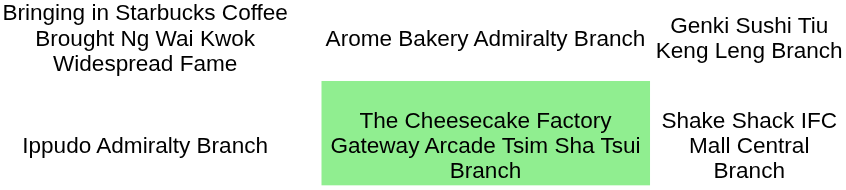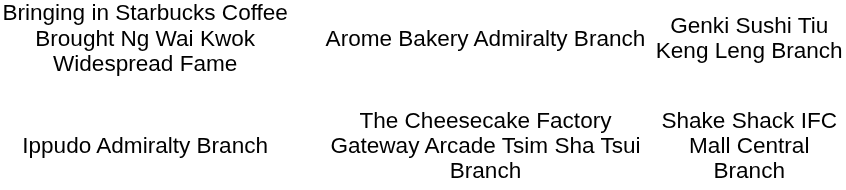(485, 145) lightgreen background -> (485, 145) no background
